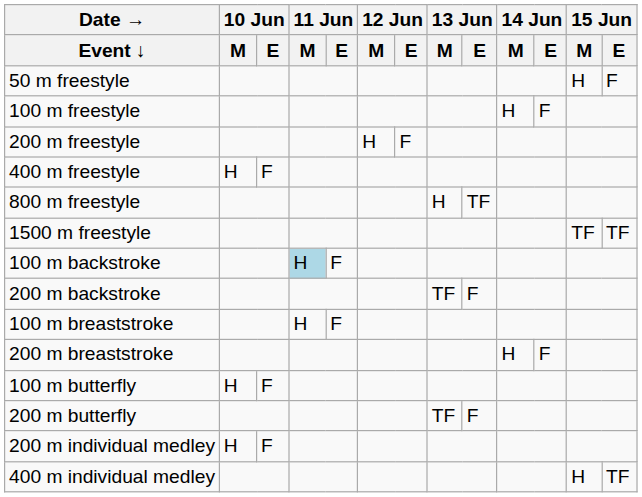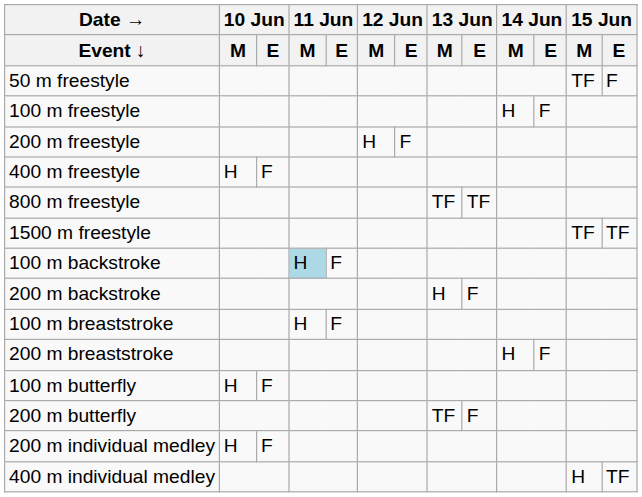(578, 80) H -> (583, 80) TF
(439, 202) H -> (444, 202) TF
(444, 293) TF -> (439, 293) H
